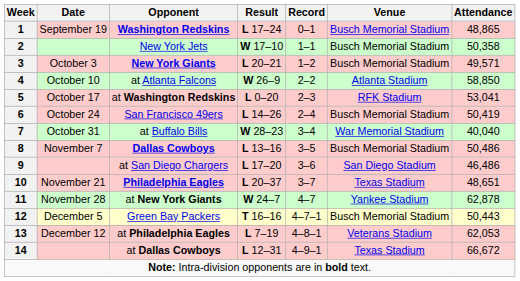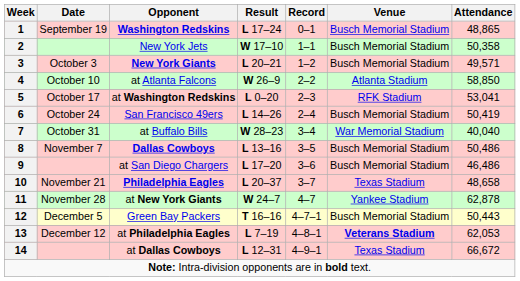(390, 166) San Diego Stadium -> (390, 166) Busch Memorial Stadium
(483, 183) 48,651 -> (483, 183) 48,658
(390, 234) normal -> (390, 234) bold
